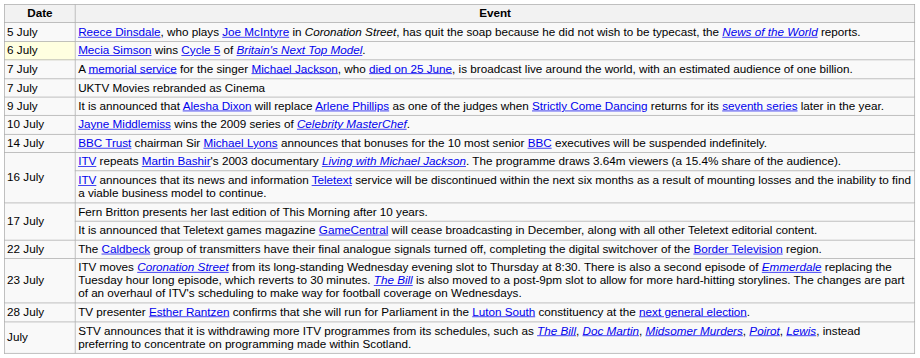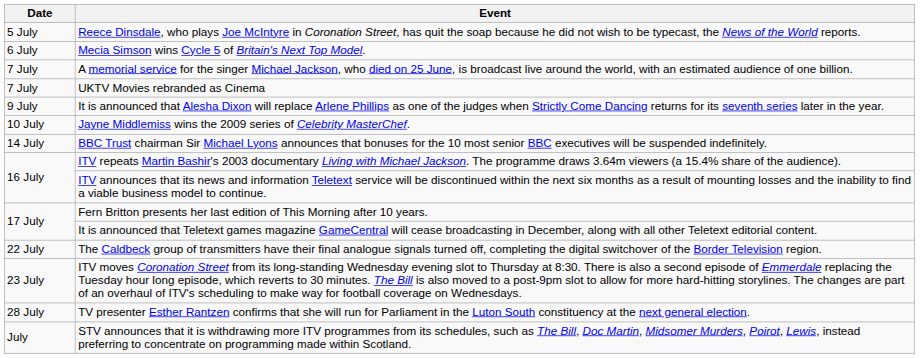(22, 50) lightyellow background -> (22, 50) no background
